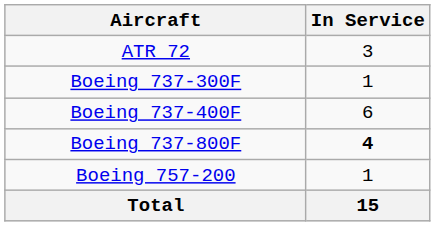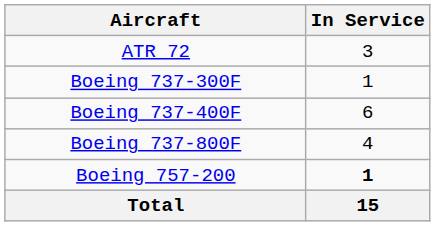(368, 144) bold -> (368, 144) normal
(368, 175) normal -> (368, 175) bold
